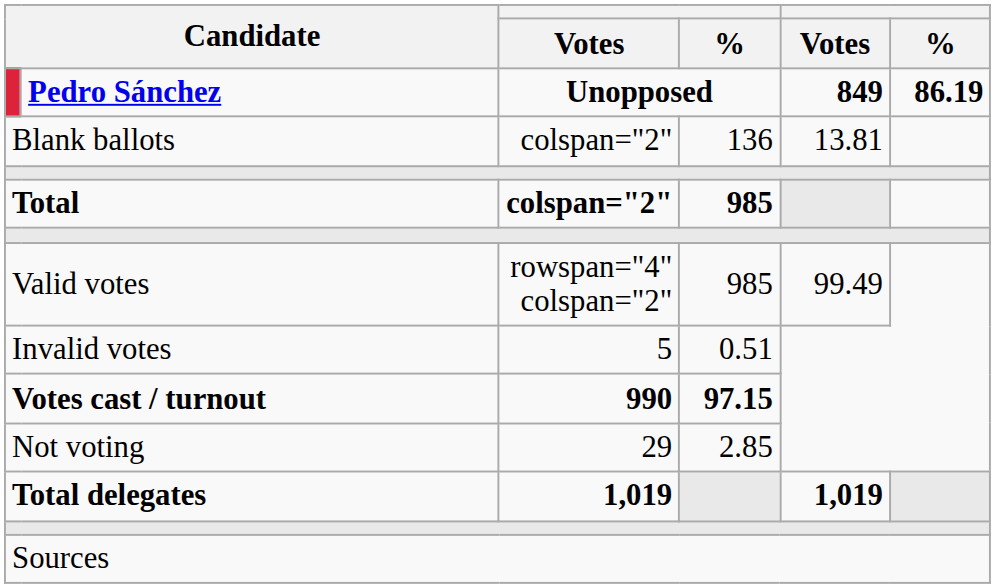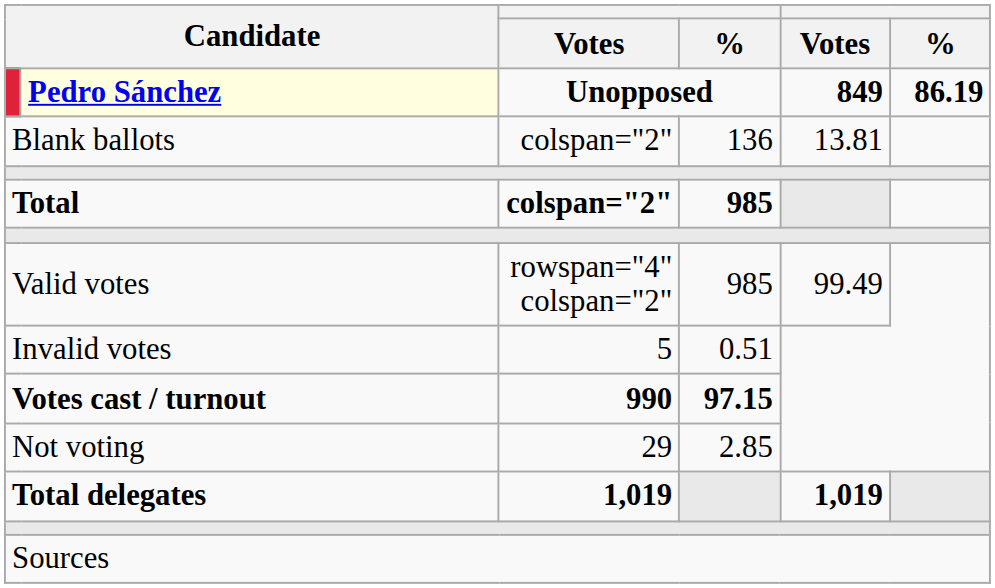(125, 91) no background -> (125, 91) lightyellow background
